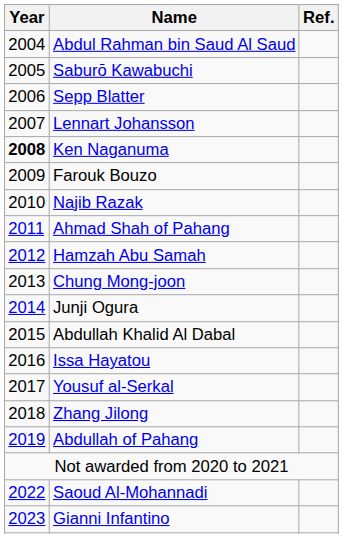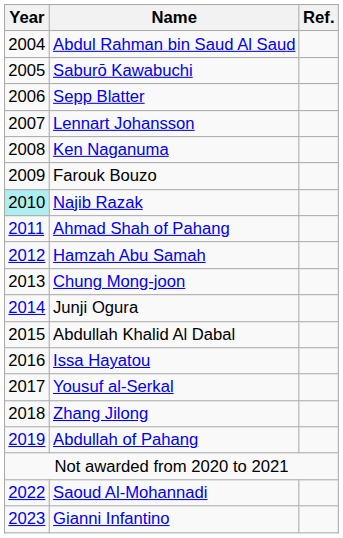(27, 149) bold -> (27, 149) normal
(27, 202) no background -> (27, 202) paleturquoise background
